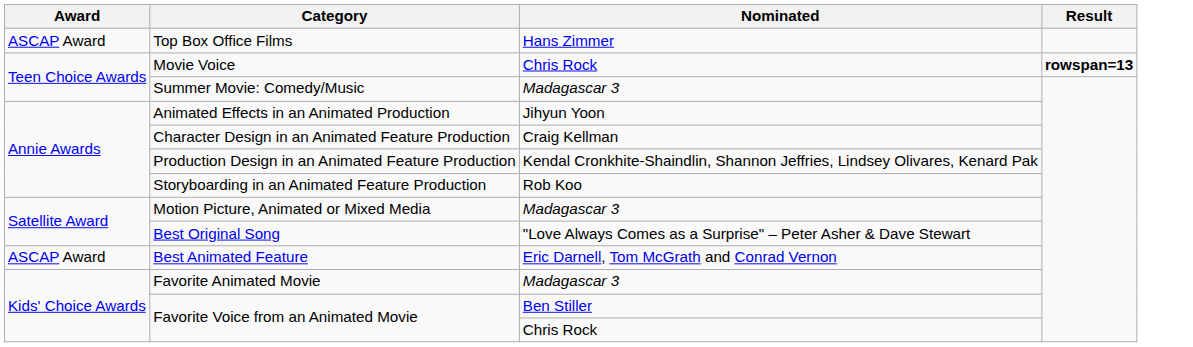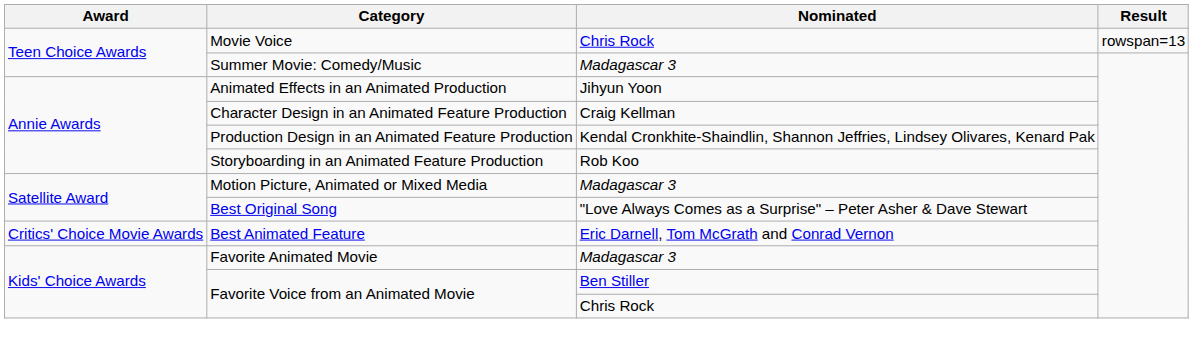- row: (223, 40)
(1089, 64) bold -> (1143, 40) normal
(57, 257) ASCAP Award -> (106, 233) Critics' Choice Movie Awards
